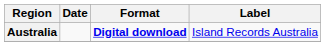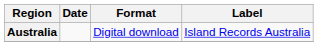(140, 32) bold -> (136, 32) normal
